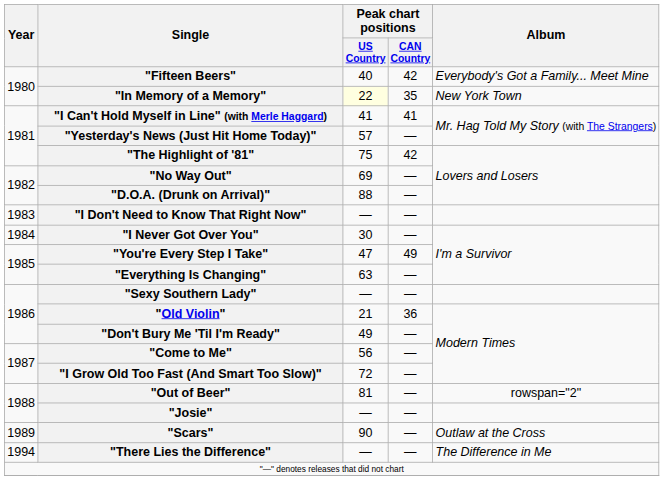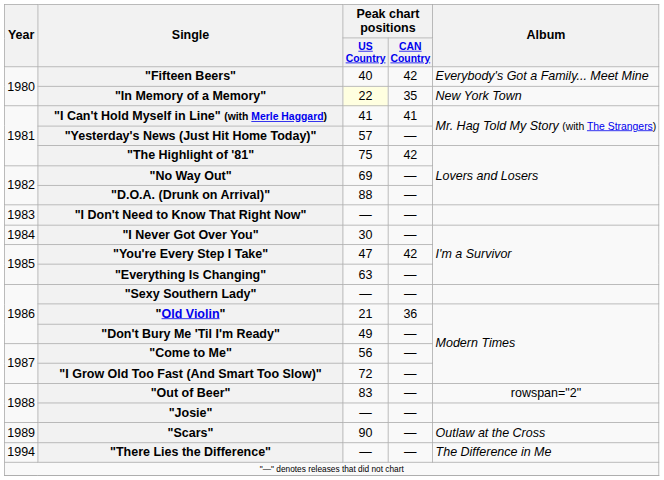(410, 254) 49 -> (410, 254) 42
(366, 393) 81 -> (366, 393) 83
